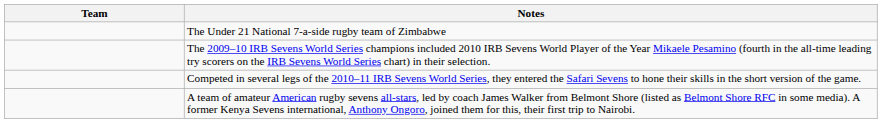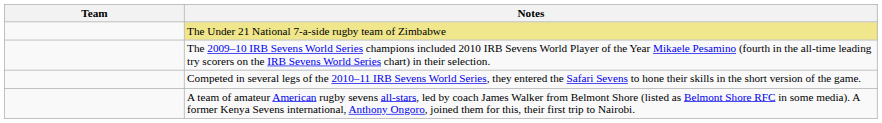(316, 31) no background -> (316, 31) khaki background
